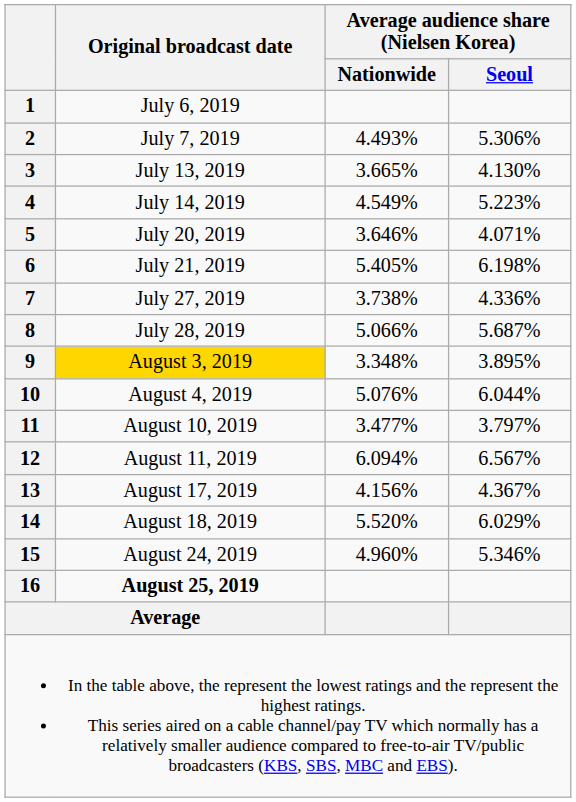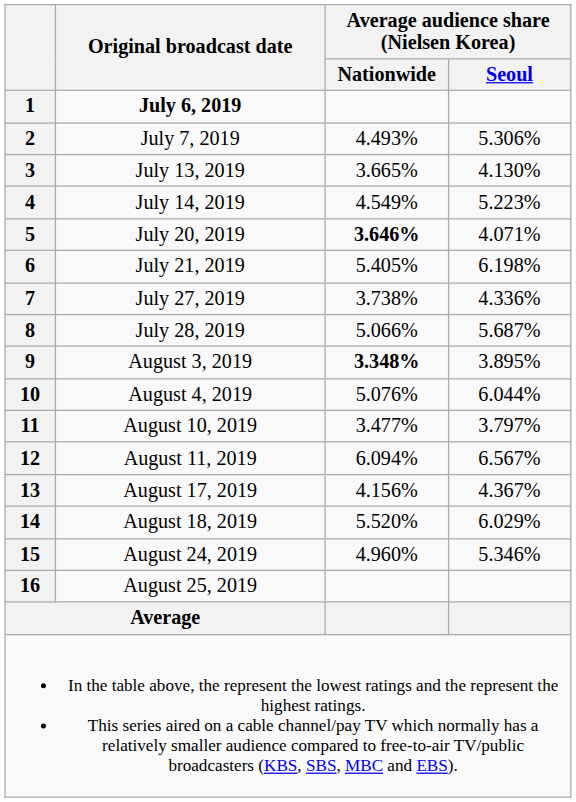(190, 106) normal -> (190, 106) bold
(387, 234) normal -> (387, 234) bold
(190, 362) gold background -> (190, 362) no background
(387, 362) normal -> (387, 362) bold
(190, 586) bold -> (190, 586) normal
